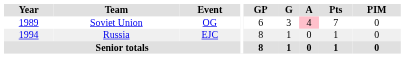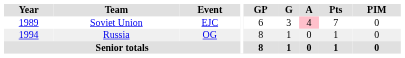(210, 22) OG -> (210, 22) EJC
(210, 35) EJC -> (210, 35) OG
